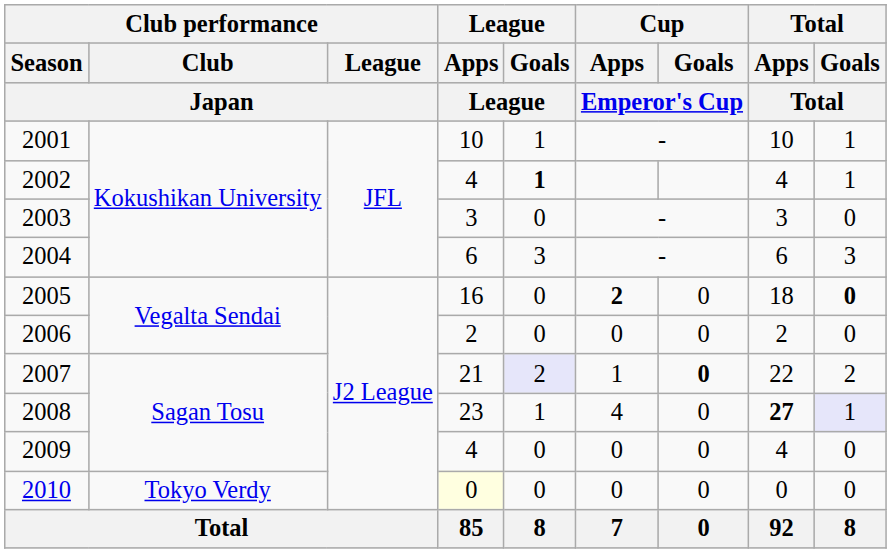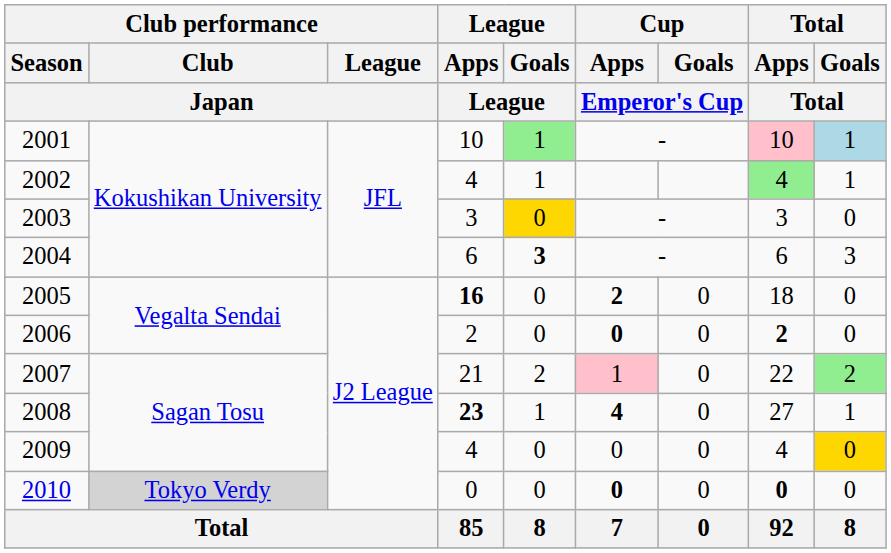(540, 140) no background -> (540, 140) lightgreen background
(782, 140) no background -> (782, 140) pink background
(850, 140) no background -> (850, 140) lightblue background
(540, 179) bold -> (540, 179) normal
(782, 179) no background -> (782, 179) lightgreen background
(540, 218) no background -> (540, 218) gold background
(540, 256) normal -> (540, 256) bold
(471, 295) normal -> (471, 295) bold
(850, 295) bold -> (850, 295) normal
(617, 334) normal -> (617, 334) bold
(782, 334) normal -> (782, 334) bold
(540, 373) lavender background -> (540, 373) no background
(617, 373) no background -> (617, 373) pink background
(704, 373) bold -> (704, 373) normal
(850, 373) no background -> (850, 373) lightgreen background
(471, 412) normal -> (471, 412) bold
(617, 412) normal -> (617, 412) bold
(782, 412) bold -> (782, 412) normal
(850, 412) lavender background -> (850, 412) no background
(850, 450) no background -> (850, 450) gold background
(208, 489) no background -> (208, 489) lightgrey background
(471, 489) lightyellow background -> (471, 489) no background
(617, 489) normal -> (617, 489) bold
(782, 489) normal -> (782, 489) bold
